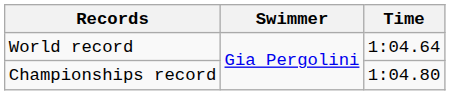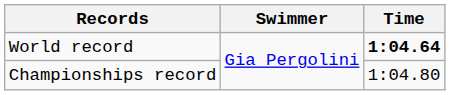(404, 47) normal -> (404, 47) bold
